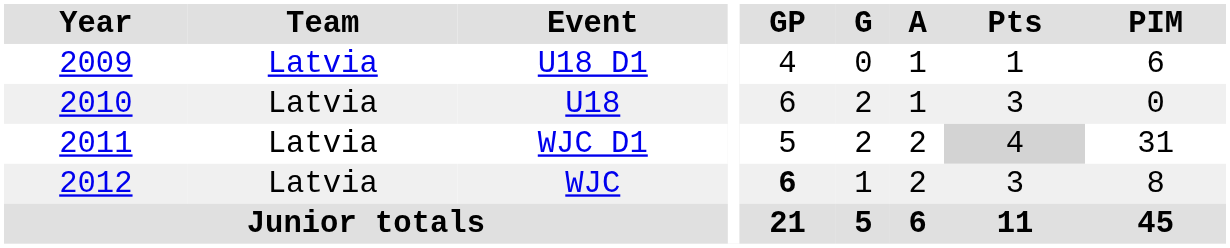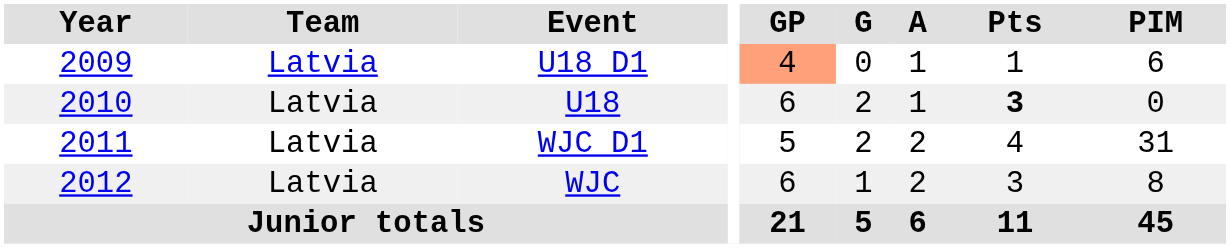(788, 64) no background -> (788, 64) lightsalmon background
(1015, 104) normal -> (1015, 104) bold
(1015, 144) lightgrey background -> (1015, 144) no background
(788, 184) bold -> (788, 184) normal
